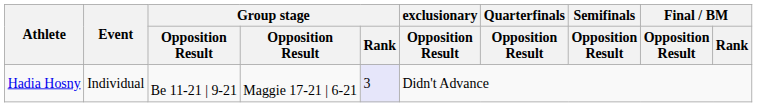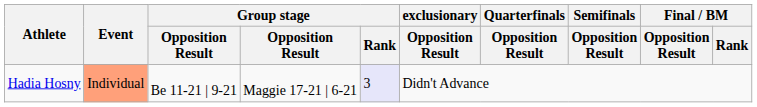(116, 83) no background -> (116, 83) lightsalmon background
